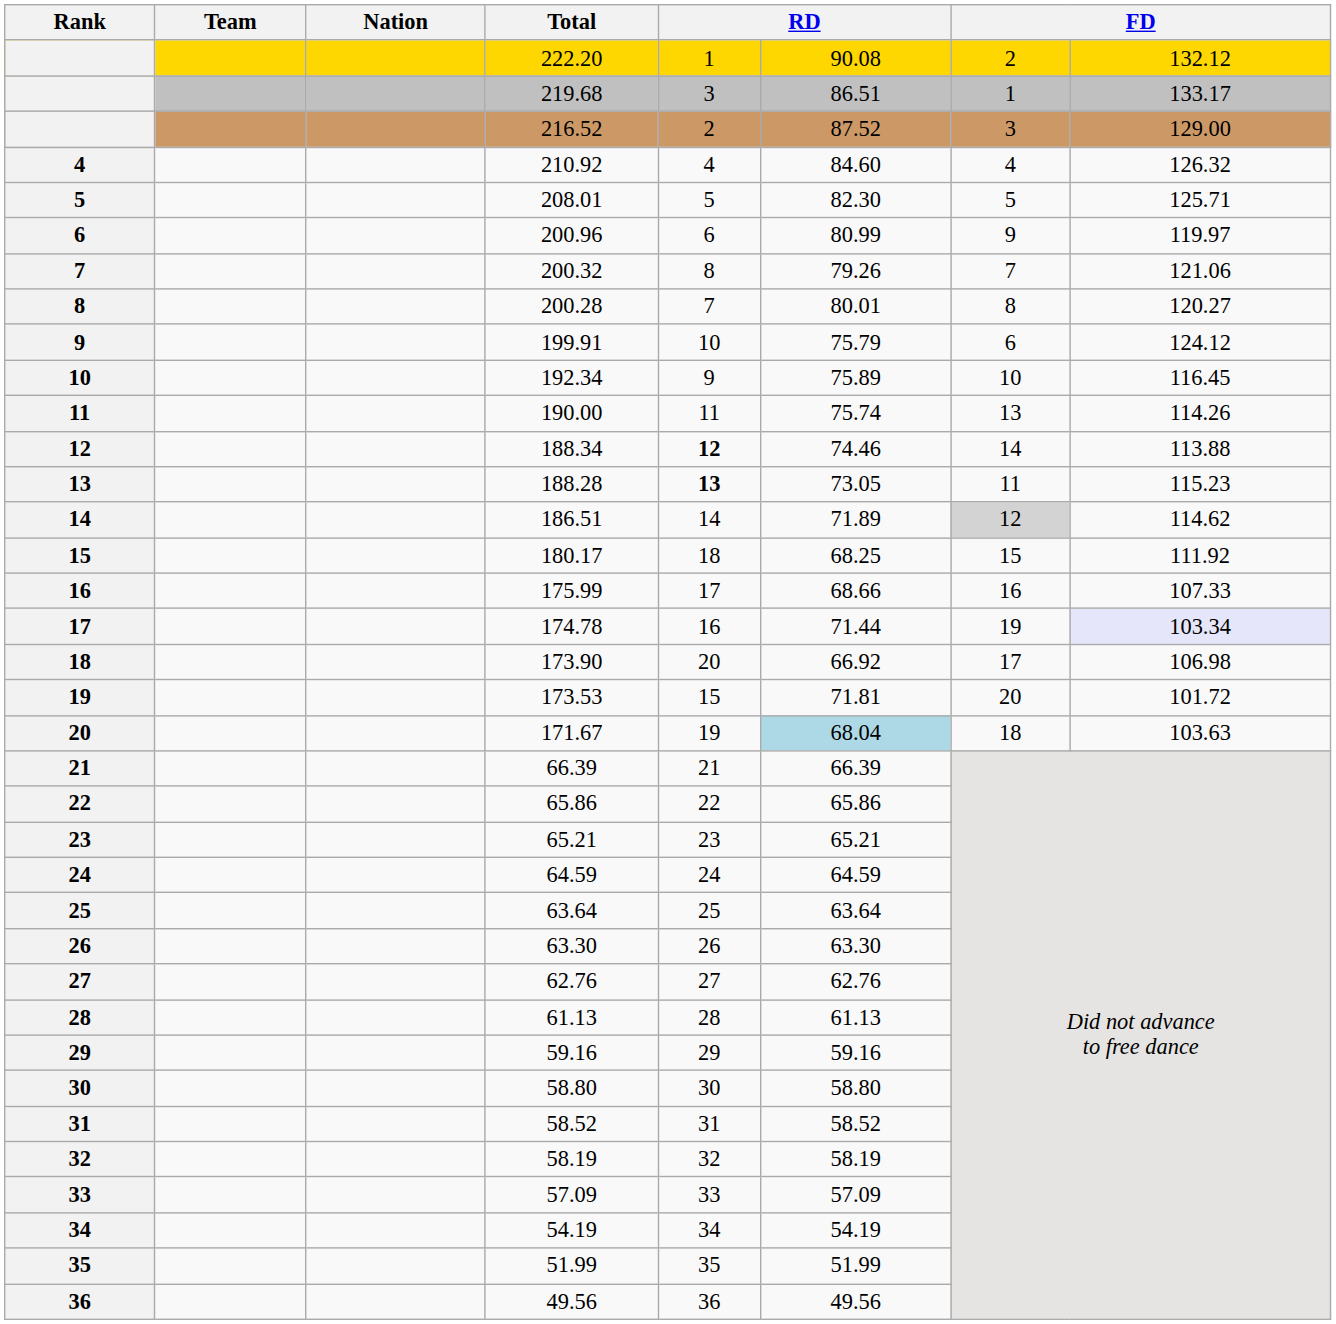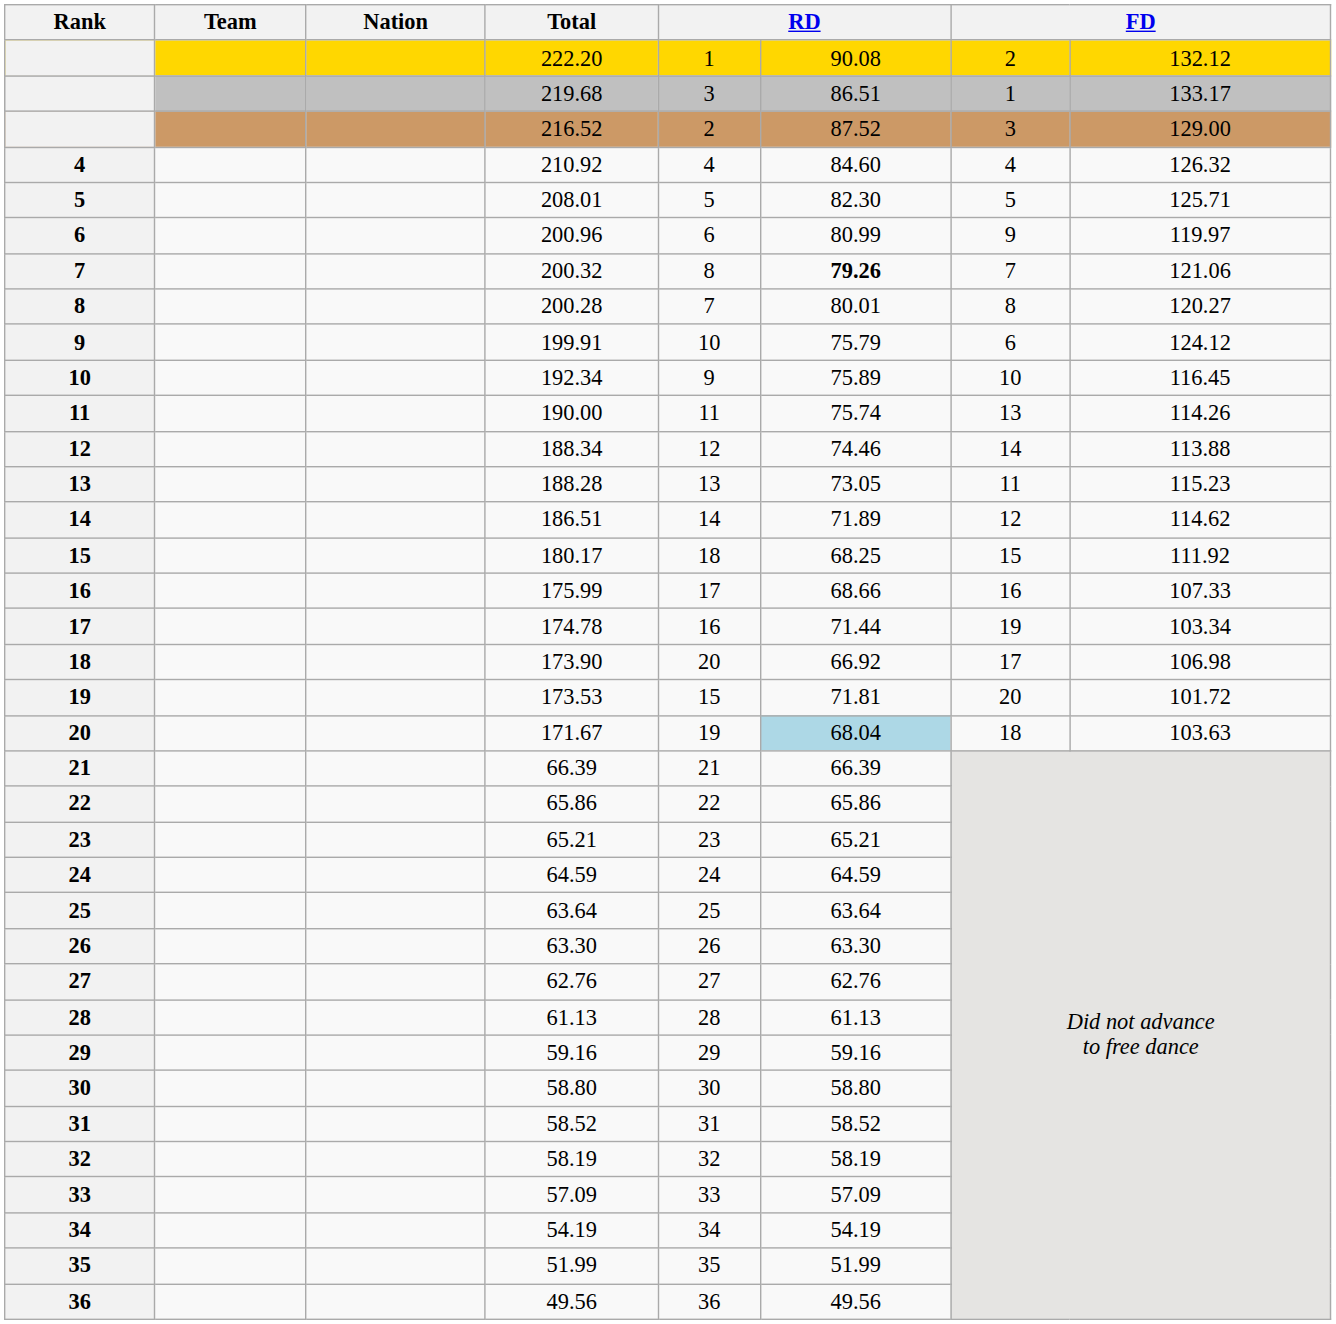(856, 270) normal -> (856, 270) bold
(709, 448) bold -> (709, 448) normal
(709, 484) bold -> (709, 484) normal
(1010, 519) lightgrey background -> (1010, 519) no background
(1200, 626) lavender background -> (1200, 626) no background
